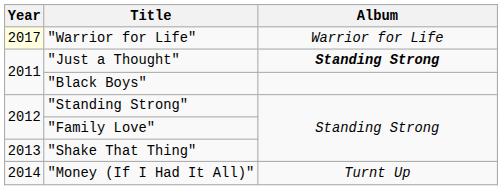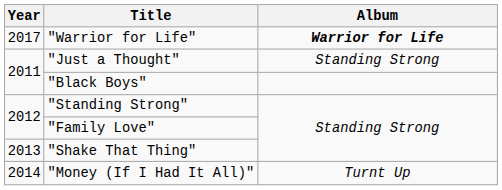(24, 38) lightyellow background -> (24, 38) no background
(377, 38) normal -> (377, 38) bold
(377, 61) bold -> (377, 61) normal
